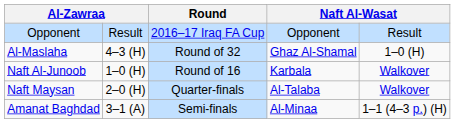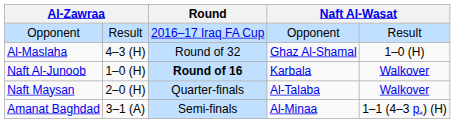(208, 71) normal -> (208, 71) bold
